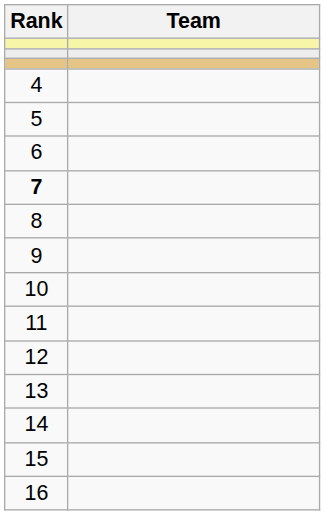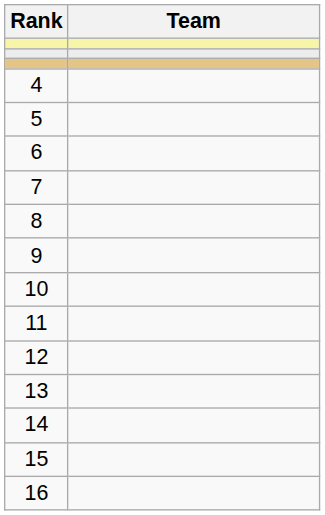(36, 187) bold -> (36, 187) normal
